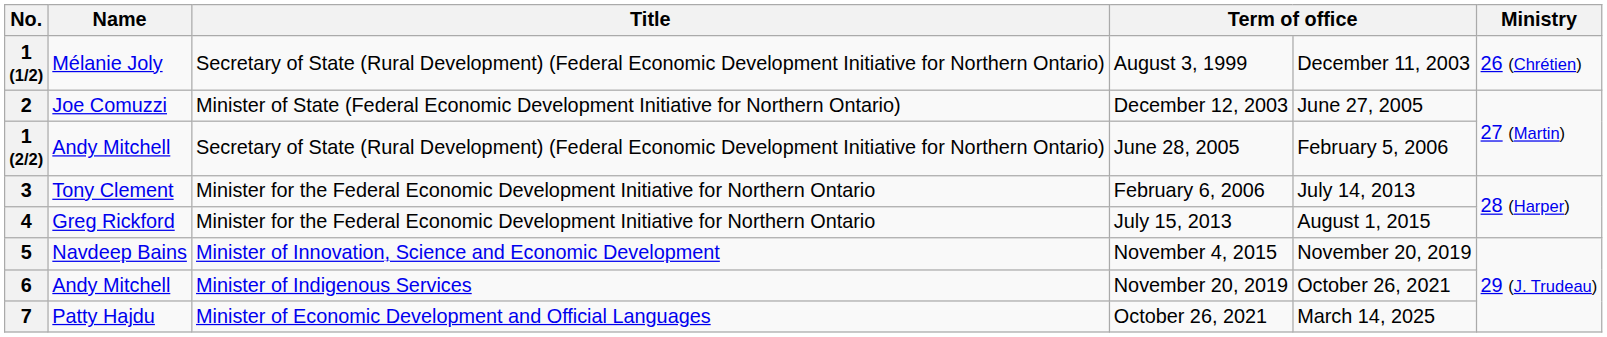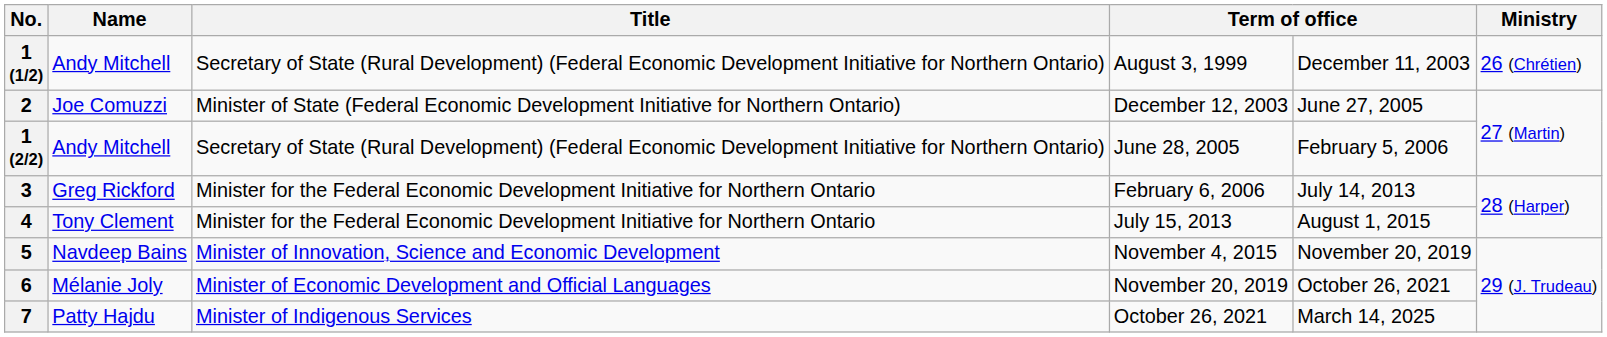(107, 62) Mélanie Joly -> (111, 62) Andy Mitchell
(113, 190) Tony Clement -> (114, 190) Greg Rickford
(114, 222) Greg Rickford -> (113, 222) Tony Clement
(111, 285) Andy Mitchell -> (107, 285) Mélanie Joly
(334, 285) Minister of Indigenous Services -> (453, 285) Minister of Economic Development and Official Languages
(453, 316) Minister of Economic Development and Official Languages -> (334, 316) Minister of Indigenous Services
